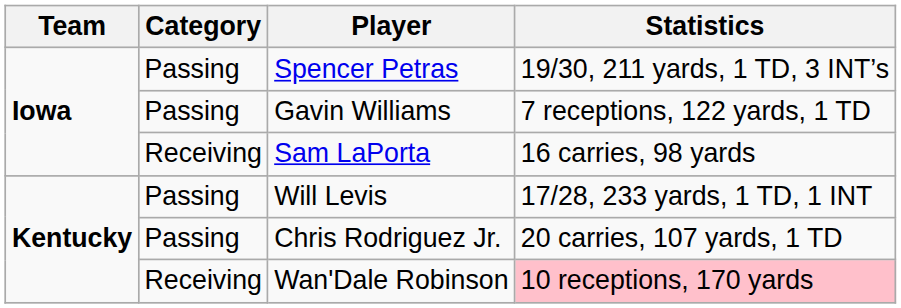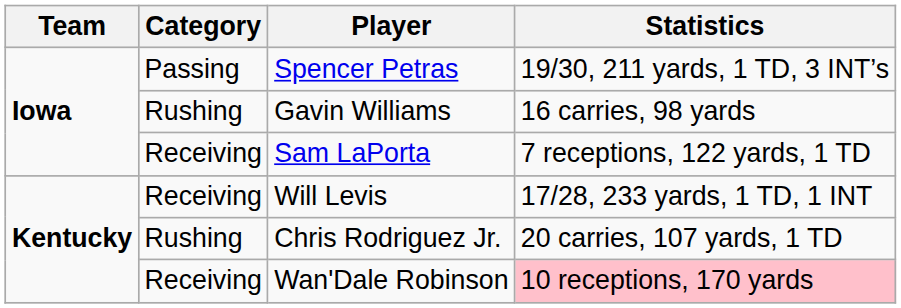(192, 111) Passing -> (194, 111) Rushing
(696, 111) 7 receptions, 122 yards, 1 TD -> (638, 111) 16 carries, 98 yards
(638, 153) 16 carries, 98 yards -> (696, 153) 7 receptions, 122 yards, 1 TD
(192, 195) Passing -> (203, 195) Receiving
(192, 238) Passing -> (194, 238) Rushing
